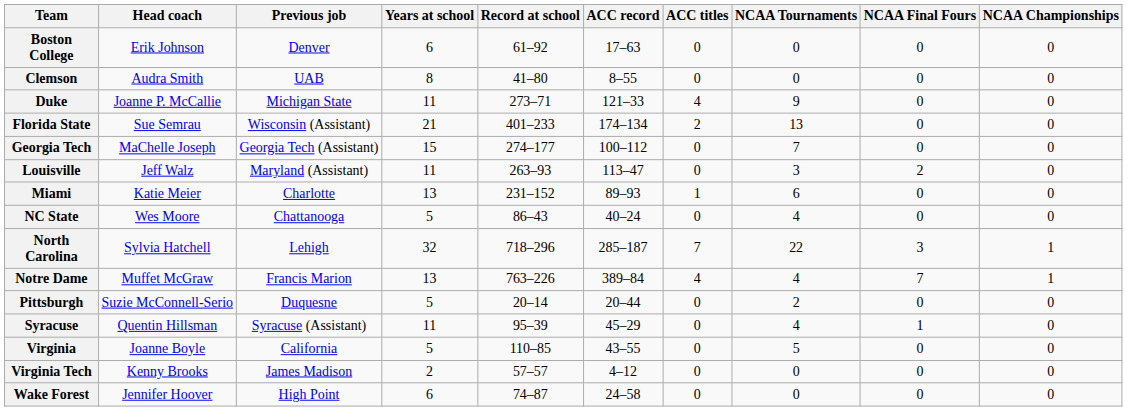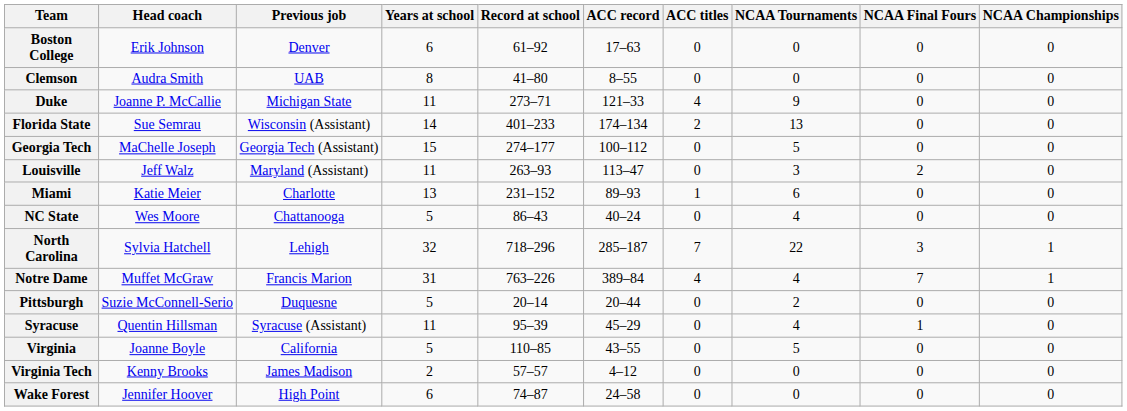(430, 125) 21 -> (430, 125) 14
(796, 148) 7 -> (796, 148) 5
(430, 279) 13 -> (430, 279) 31
